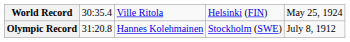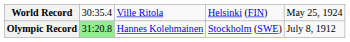(97, 29) no background -> (97, 29) lightgreen background
